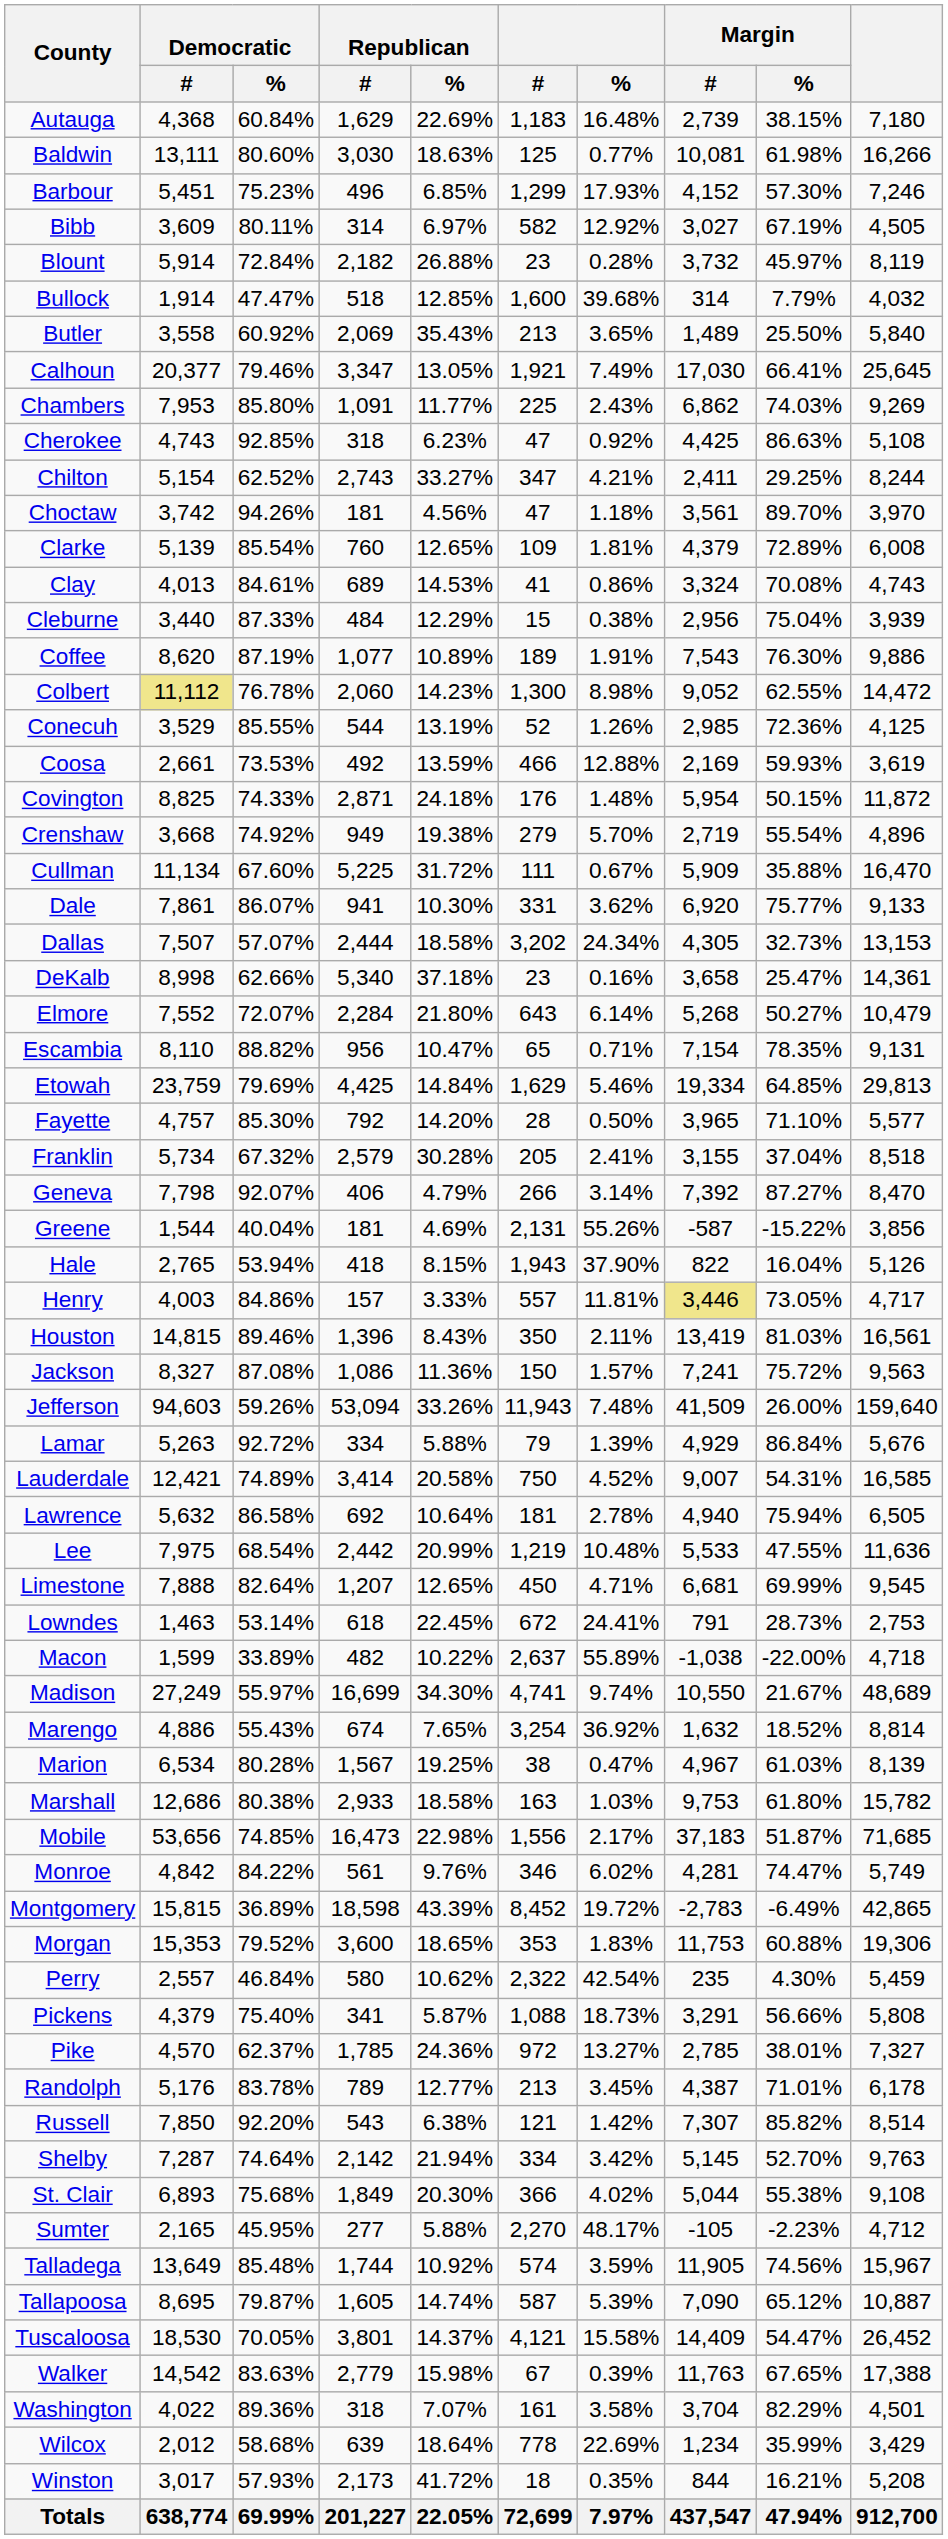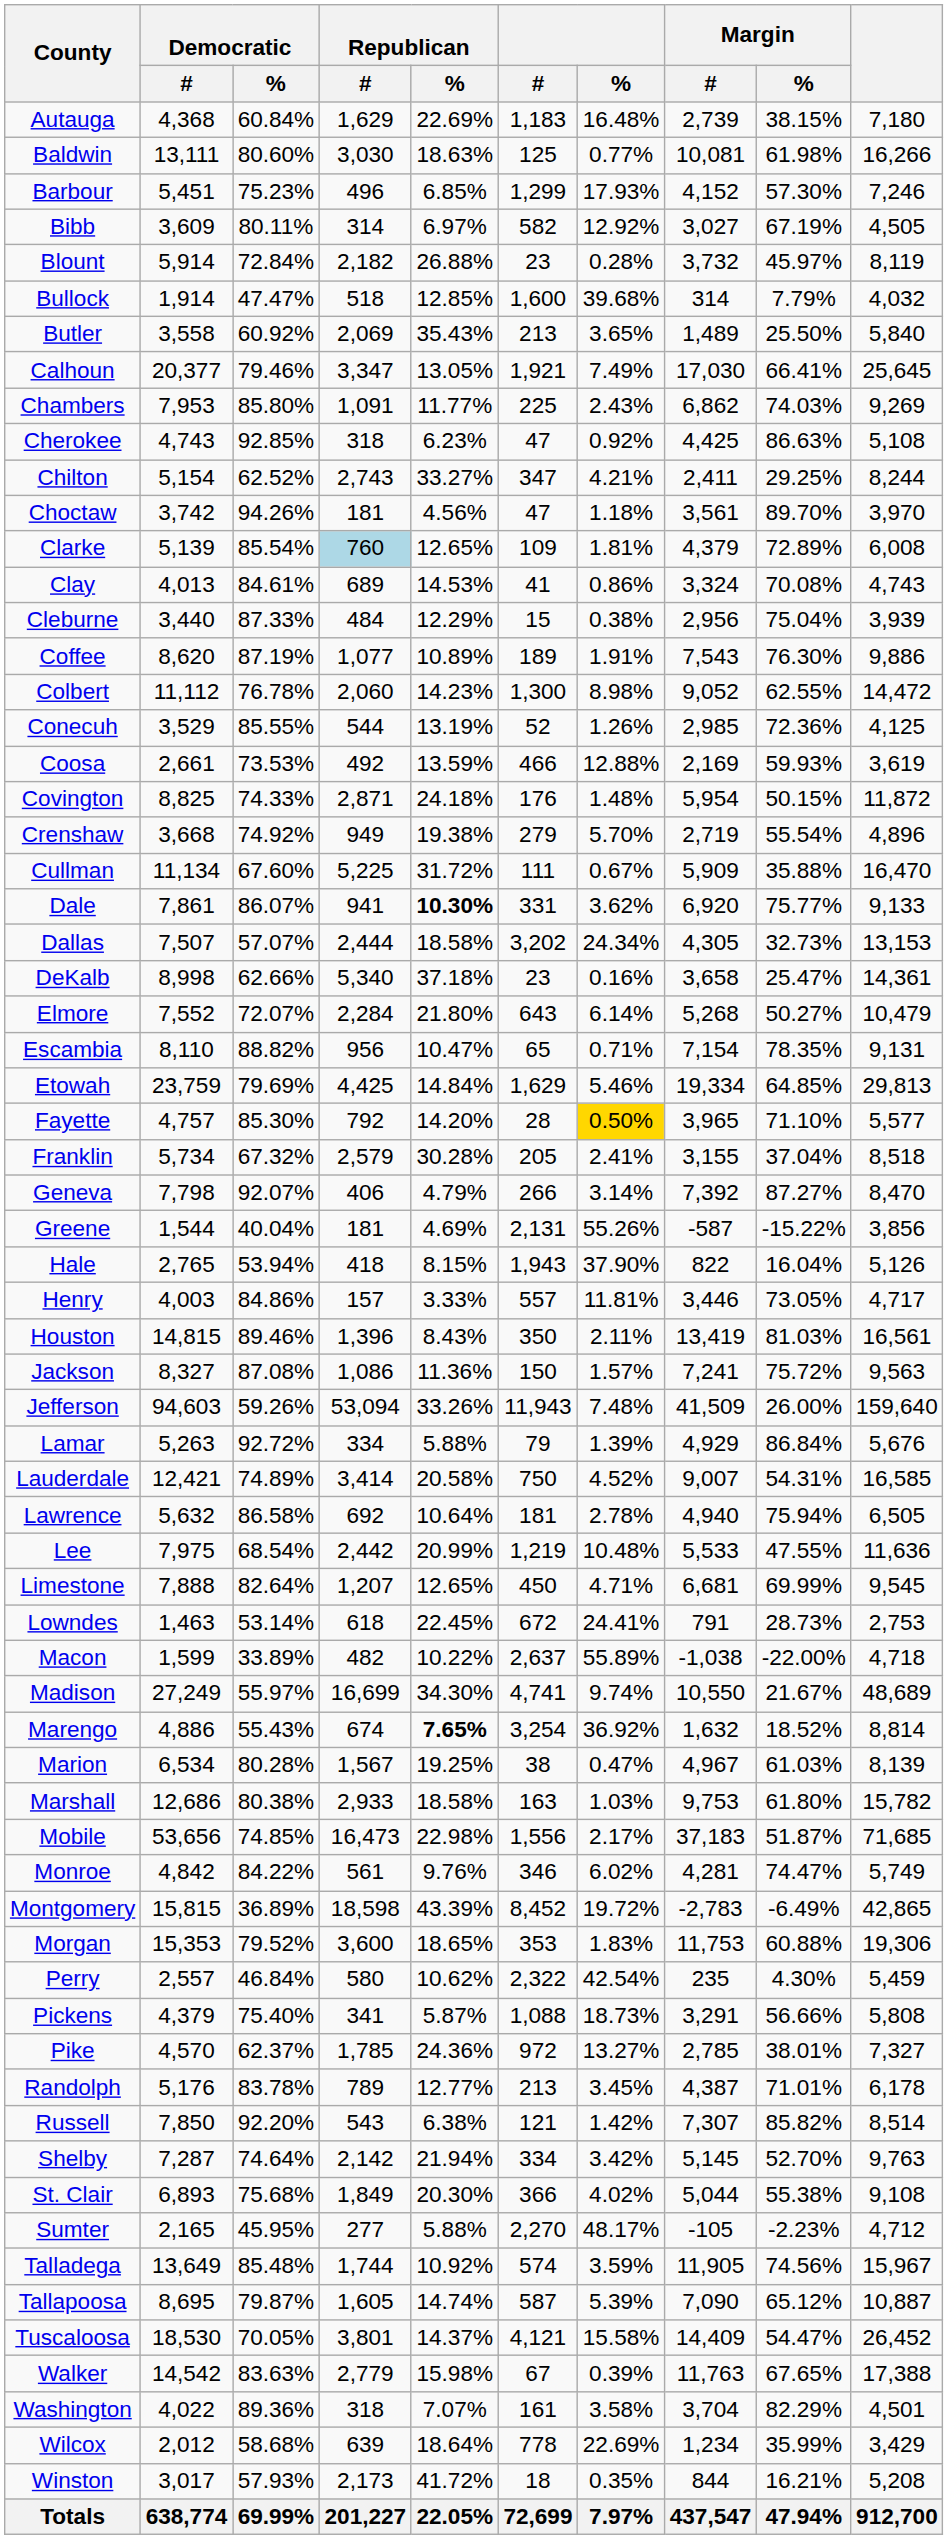(365, 548) no background -> (365, 548) lightblue background
(186, 691) khaki background -> (186, 691) no background
(455, 906) normal -> (455, 906) bold
(621, 1121) no background -> (621, 1121) gold background
(711, 1300) khaki background -> (711, 1300) no background
(455, 1729) normal -> (455, 1729) bold
